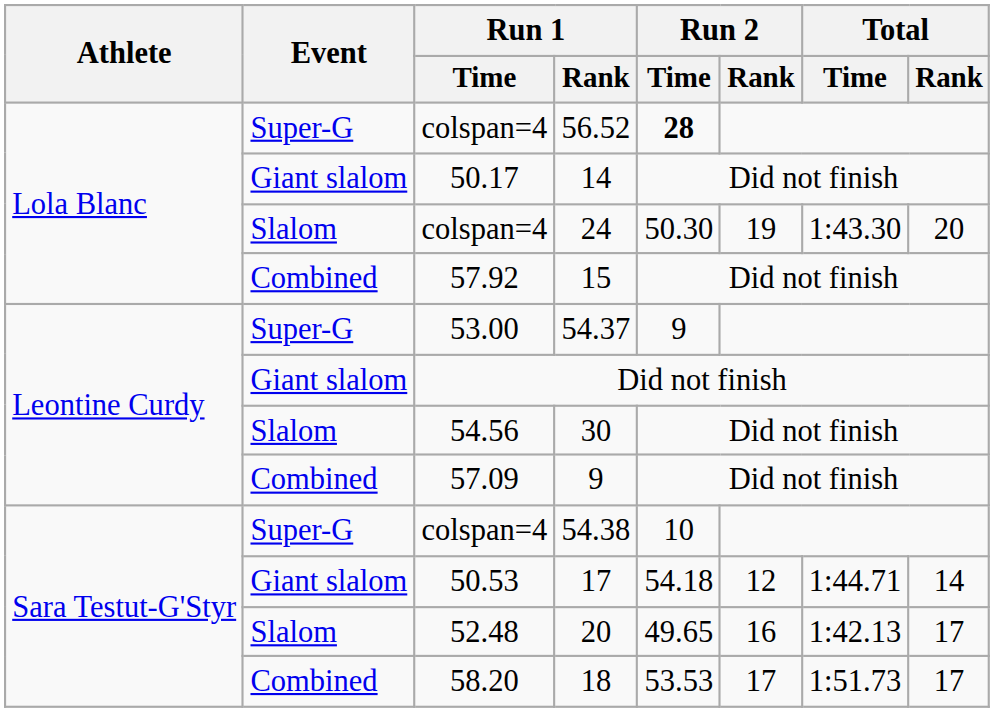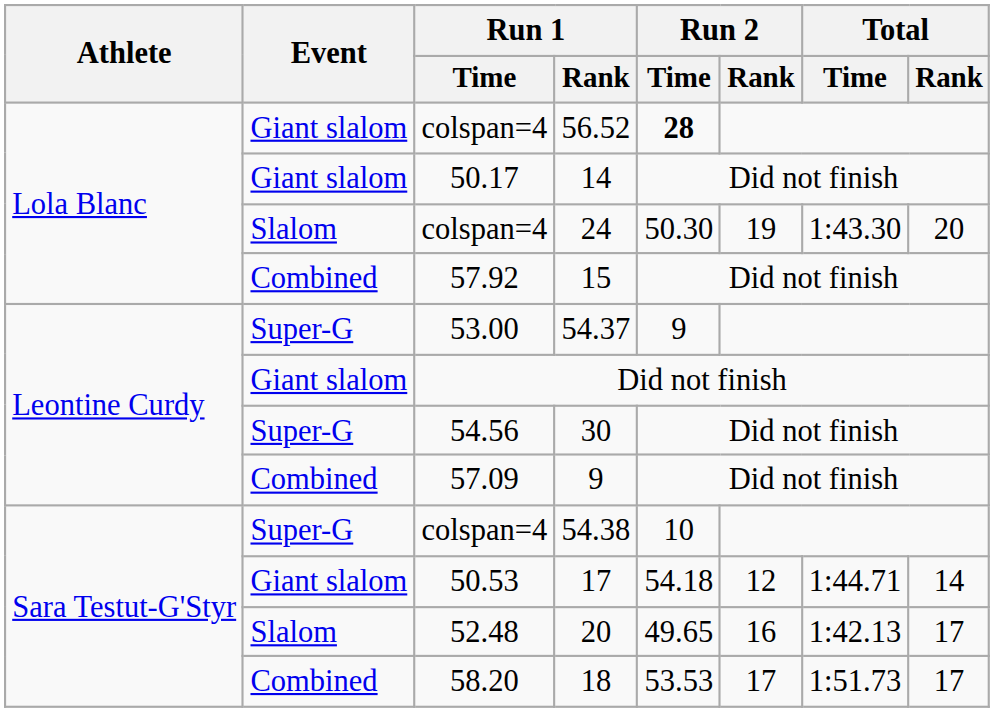(302, 128) Super-G -> (329, 128) Giant slalom
(294, 430) Slalom -> (302, 430) Super-G
